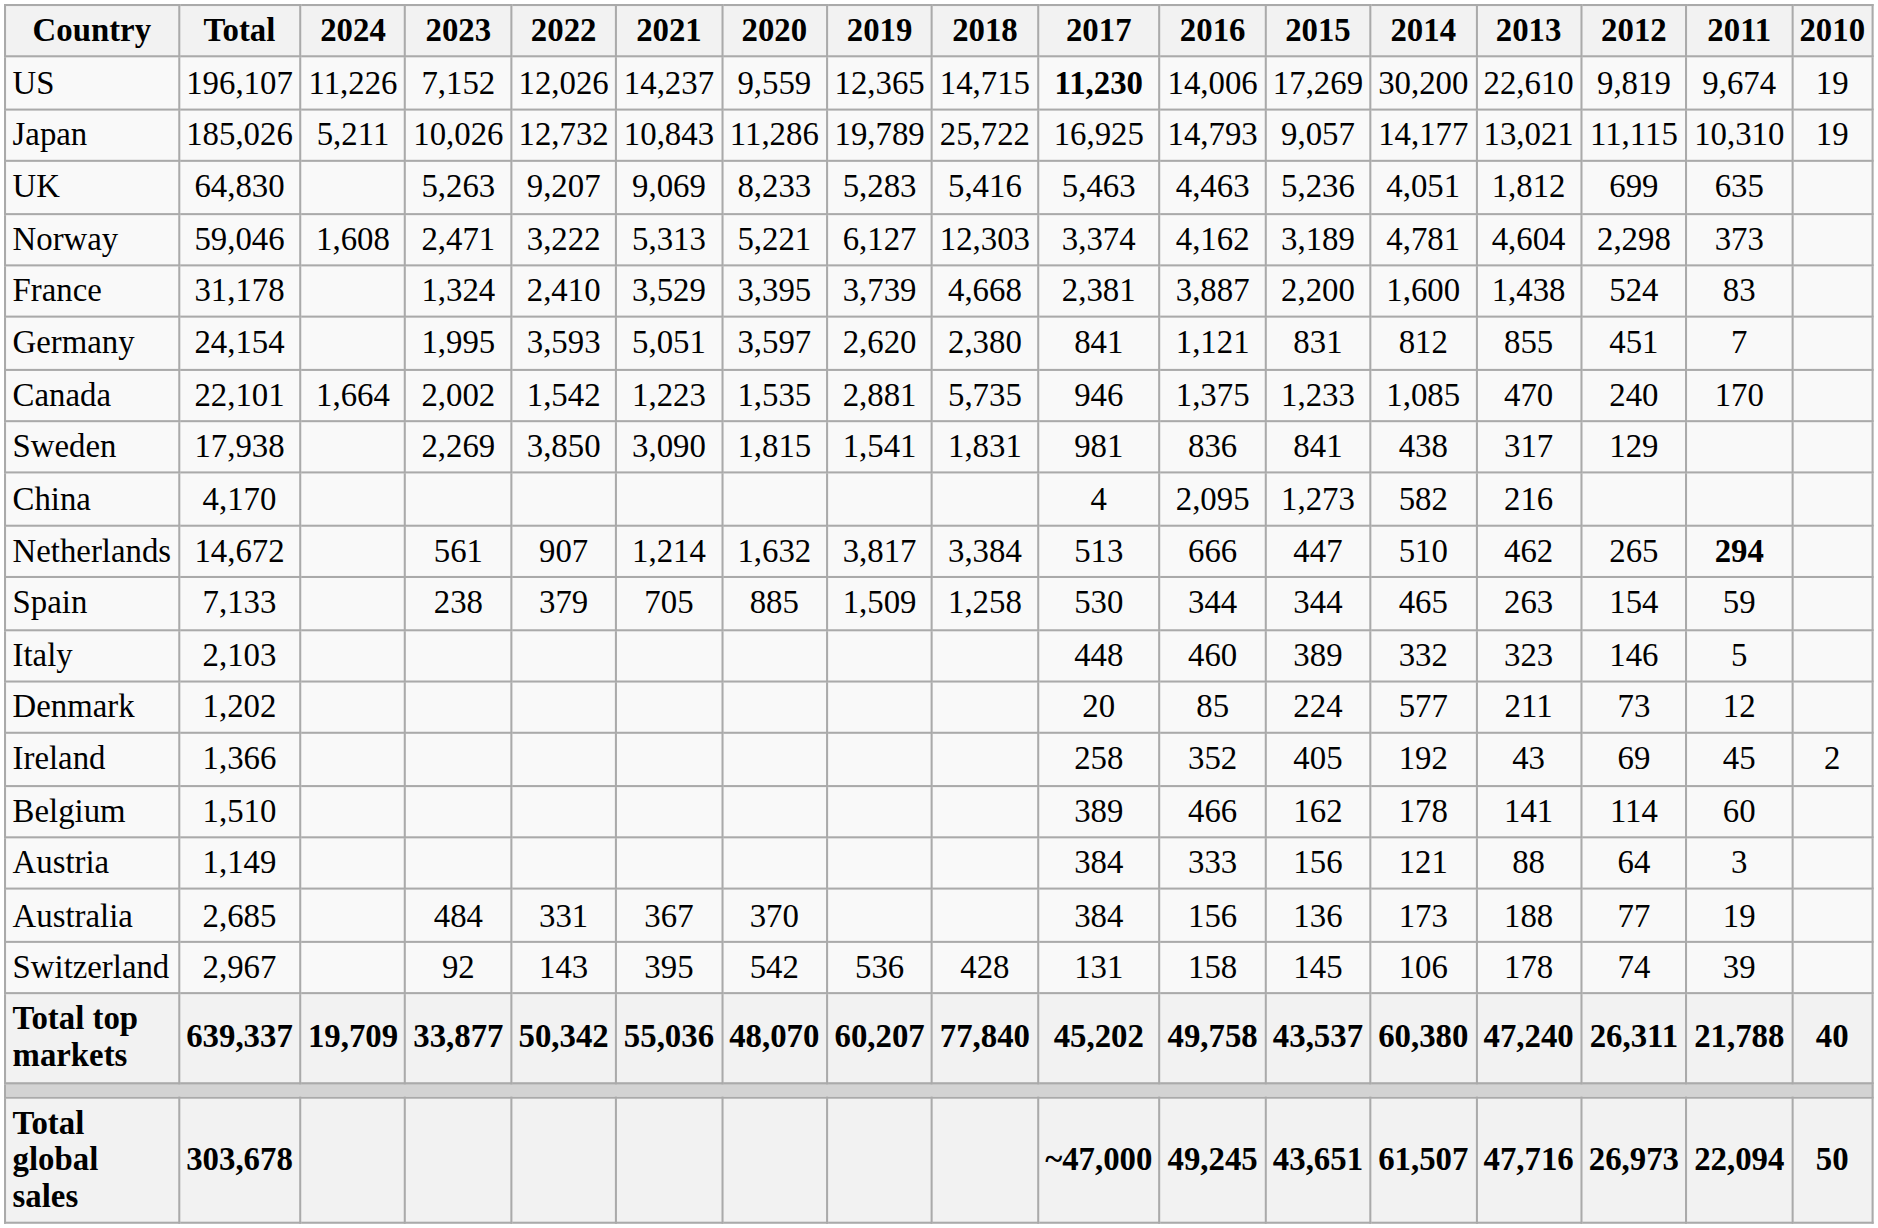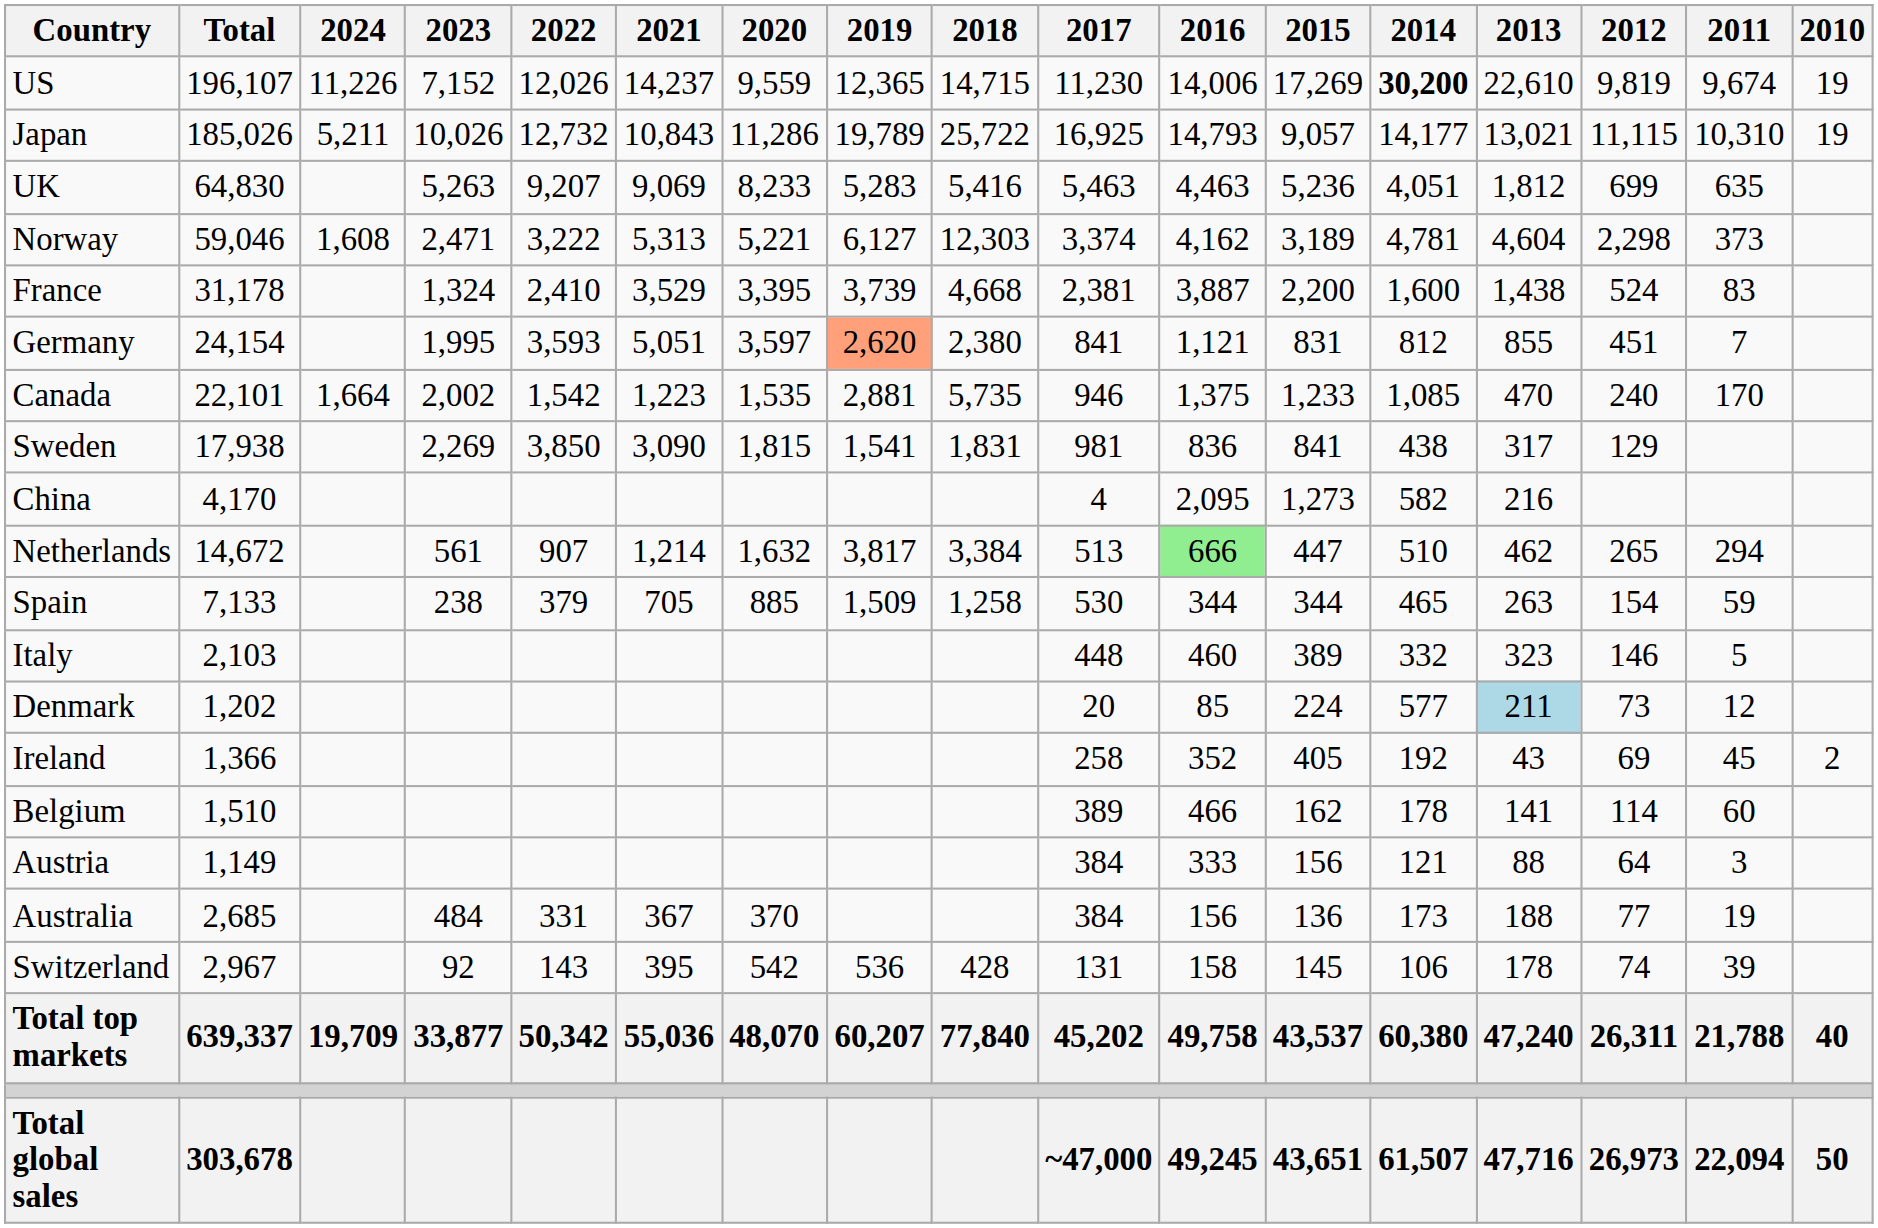(1099, 82) bold -> (1099, 82) normal
(1423, 82) normal -> (1423, 82) bold
(880, 342) no background -> (880, 342) lightsalmon background
(1213, 550) no background -> (1213, 550) lightgreen background
(1739, 550) bold -> (1739, 550) normal
(1529, 706) no background -> (1529, 706) lightblue background
